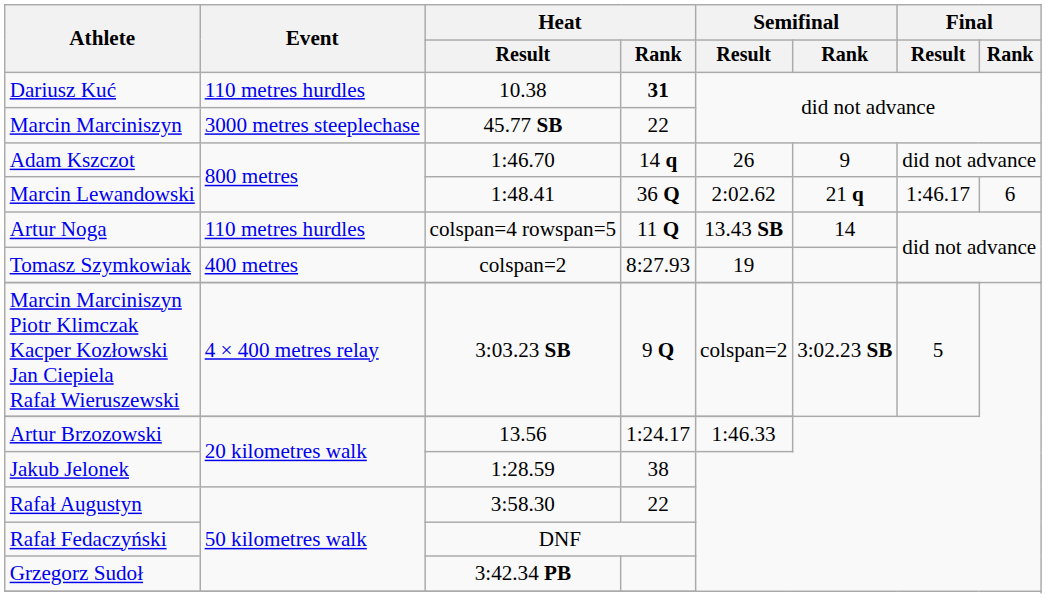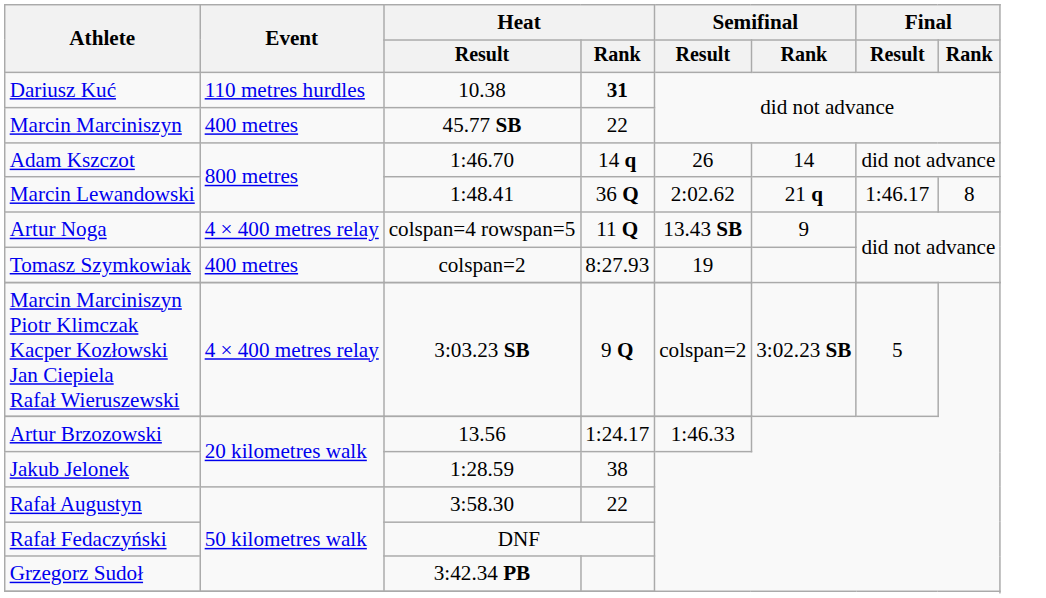(312, 125) 3000 metres steeplechase -> (251, 125) 400 metres
(845, 160) 9 -> (804, 160) 14
(1010, 195) 6 -> (969, 195) 8
(285, 229) 110 metres hurdles -> (292, 229) 4 × 400 metres relay
(845, 229) 14 -> (804, 229) 9
